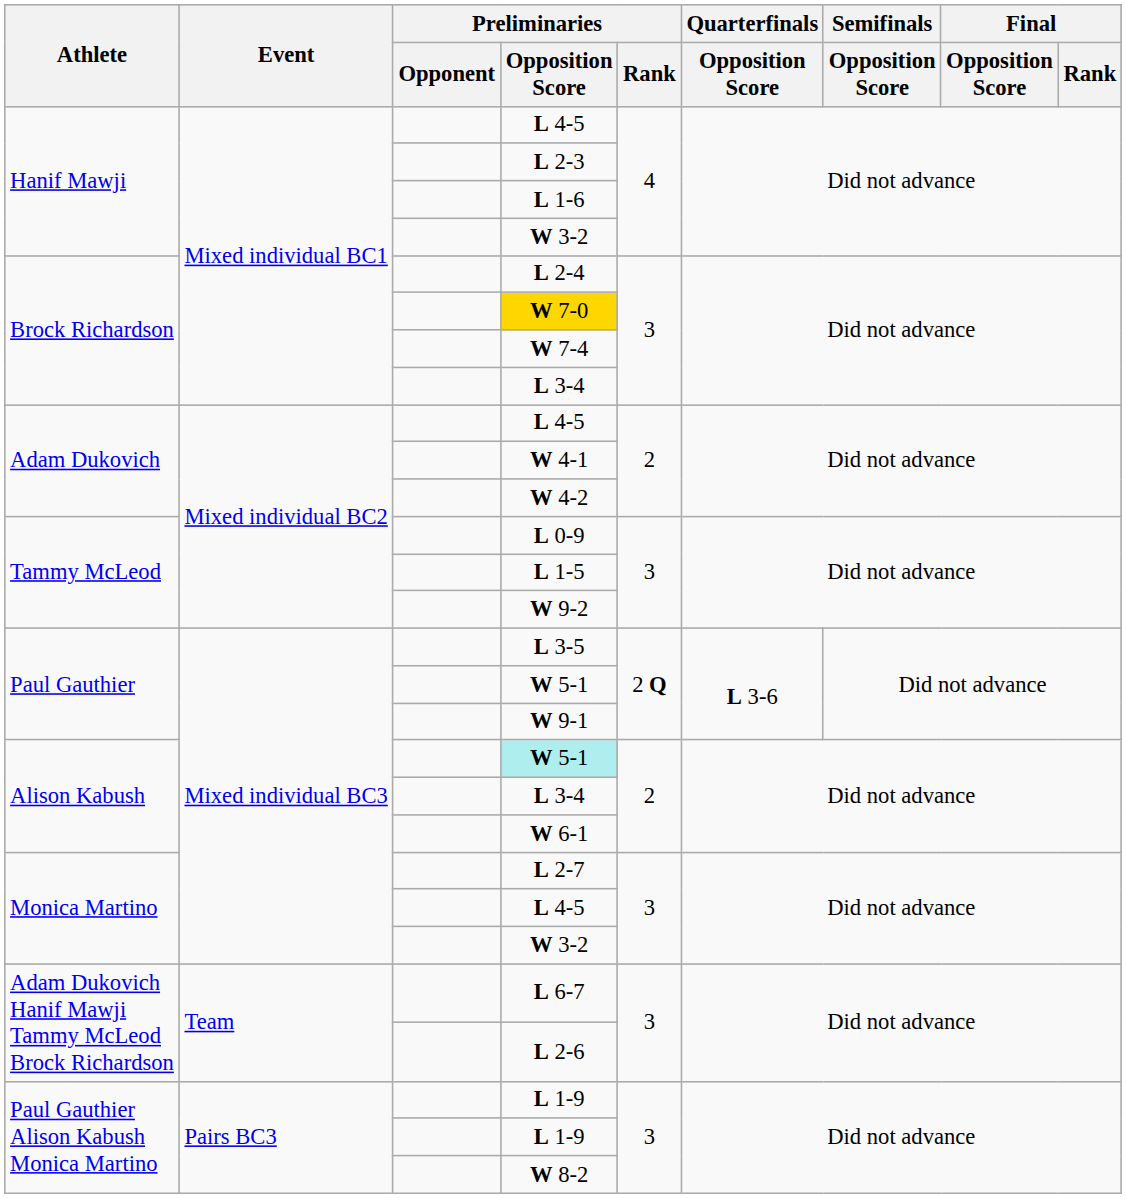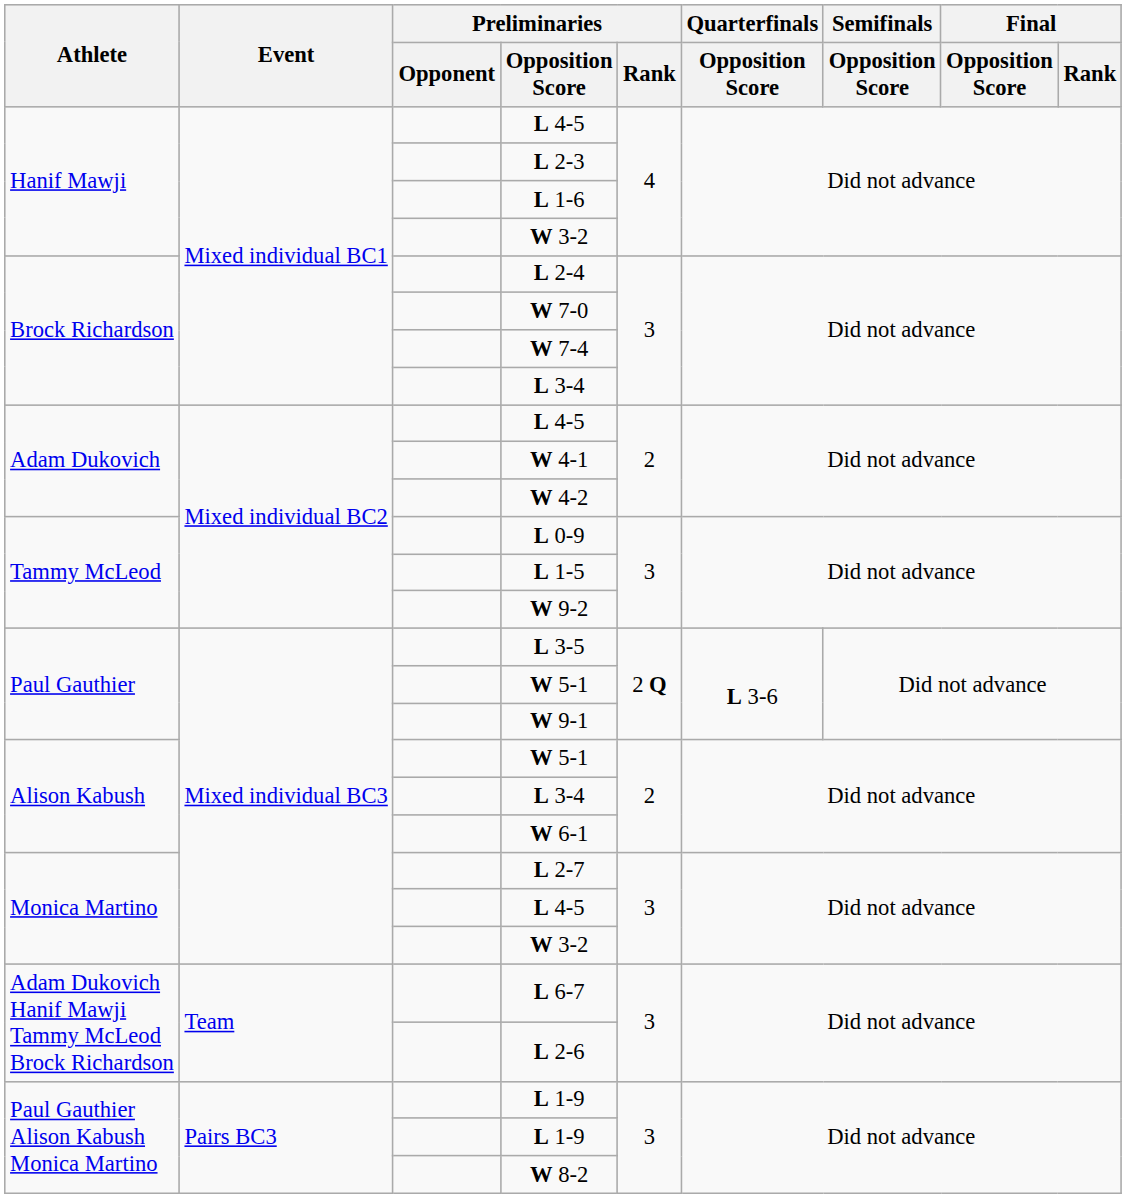(559, 311) gold background -> (559, 311) no background
(559, 758) paleturquoise background -> (559, 758) no background
